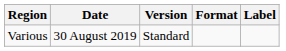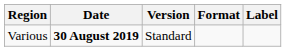(95, 35) normal -> (96, 35) bold
